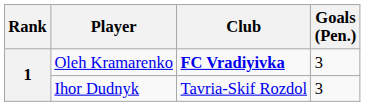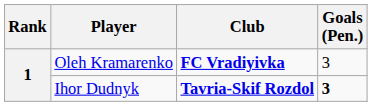(244, 88) normal -> (247, 88) bold
(319, 88) normal -> (326, 88) bold
